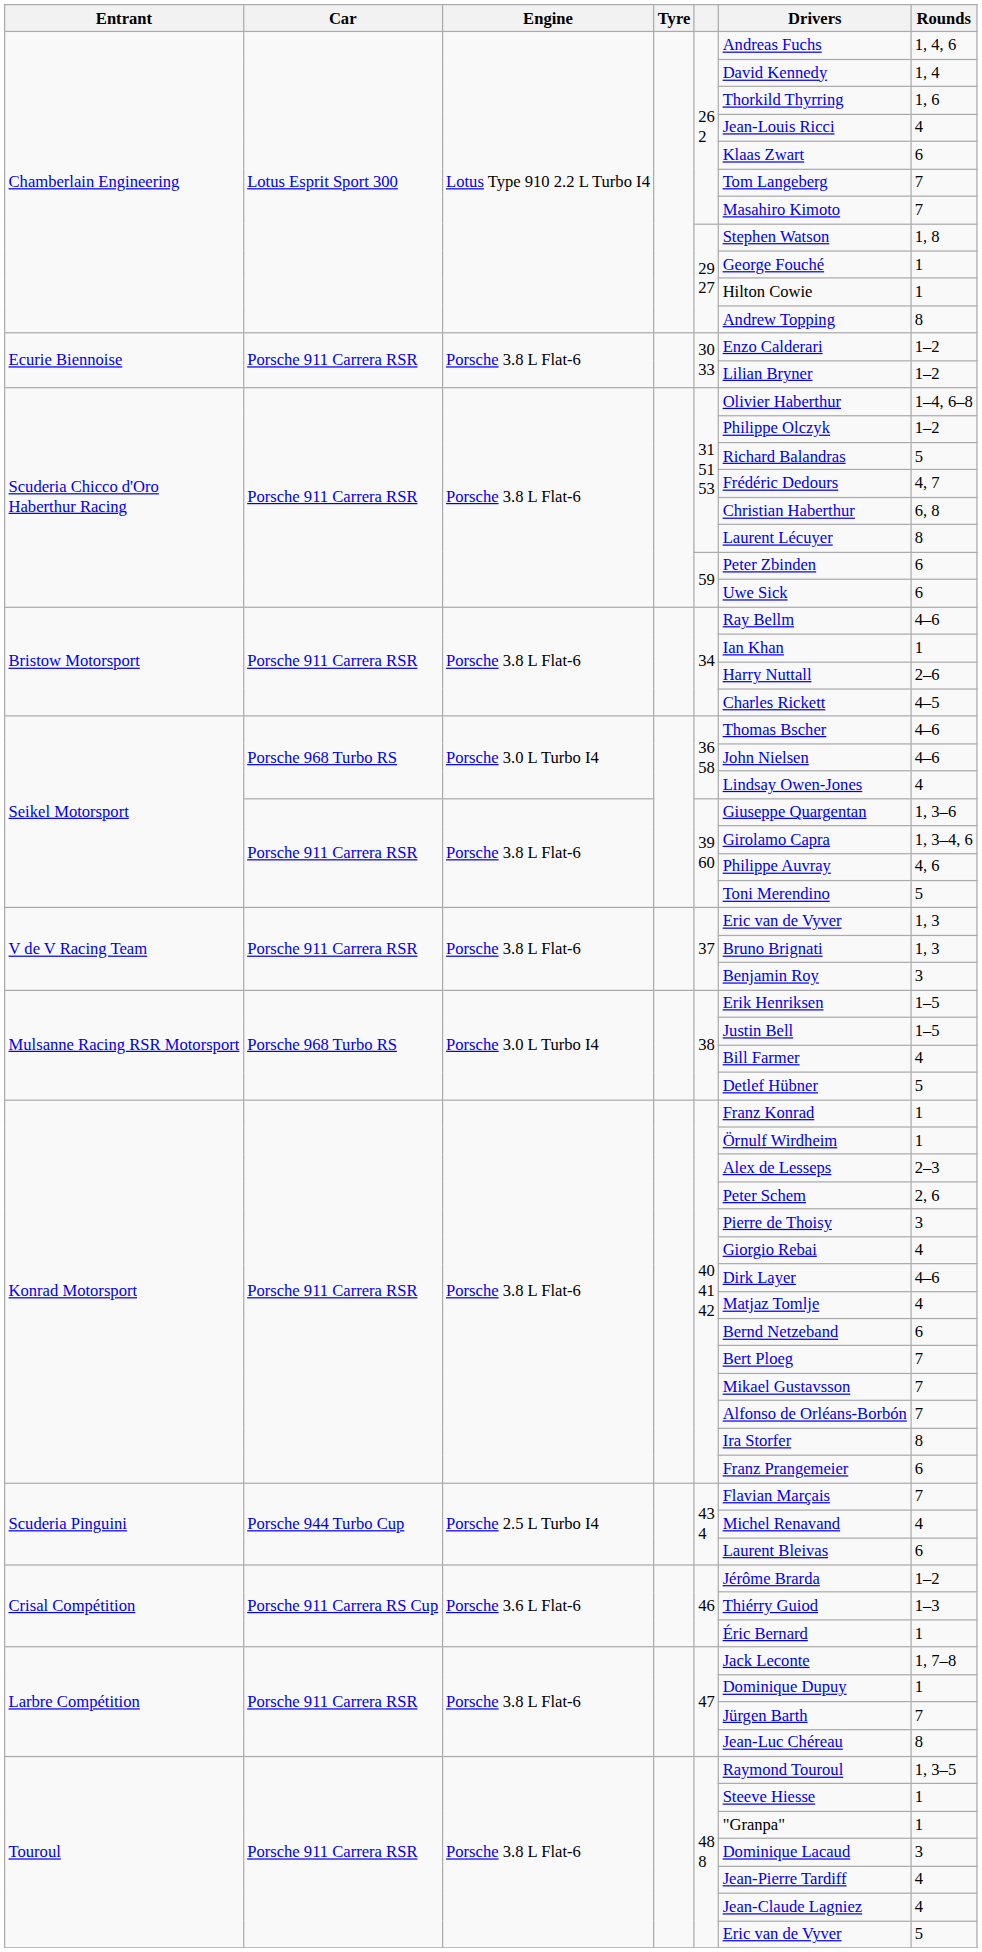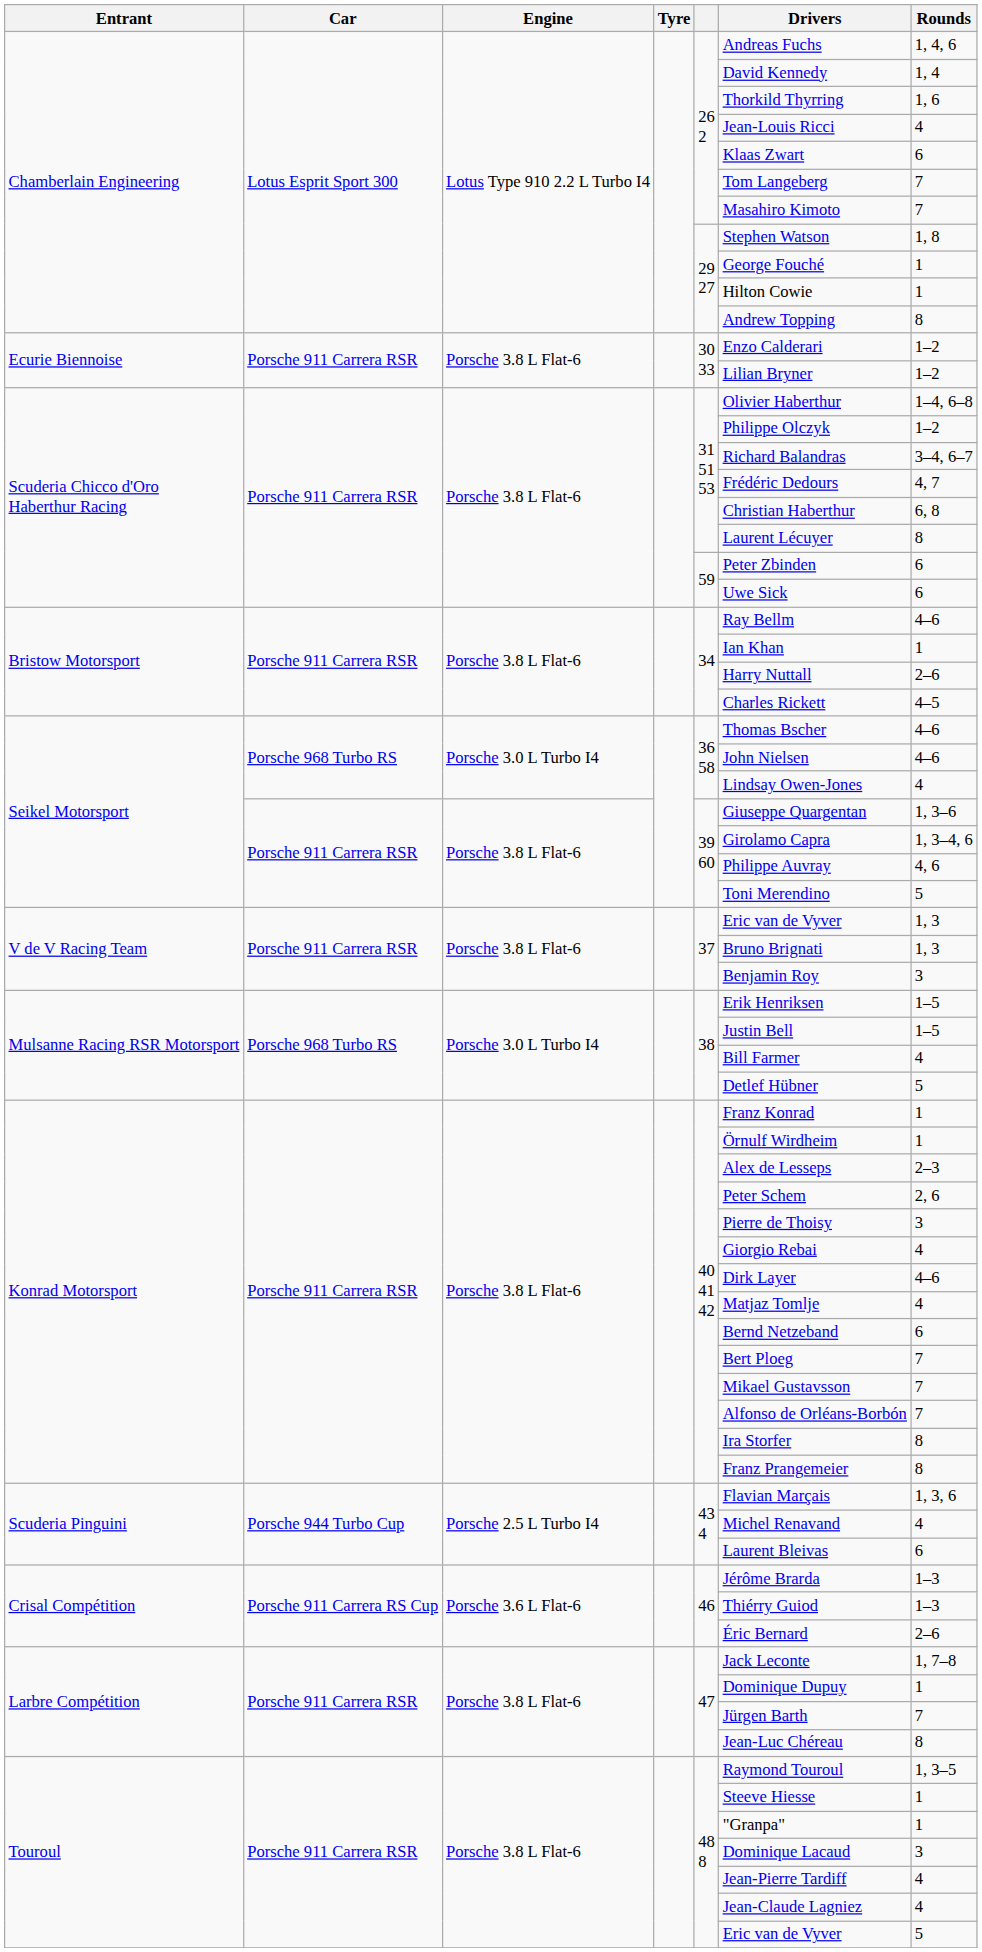(919, 455) 5 -> (944, 455) 3–4, 6–7
(919, 1468) 6 -> (919, 1468) 8
(919, 1495) 7 -> (935, 1495) 1, 3, 6
(927, 1578) 1–2 -> (927, 1578) 1–3
(919, 1632) 1 -> (927, 1632) 2–6
